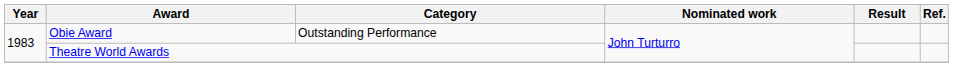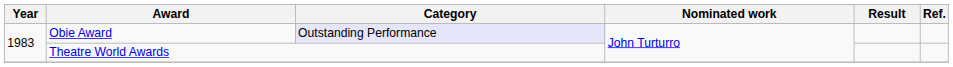(367, 33) no background -> (367, 33) lavender background
